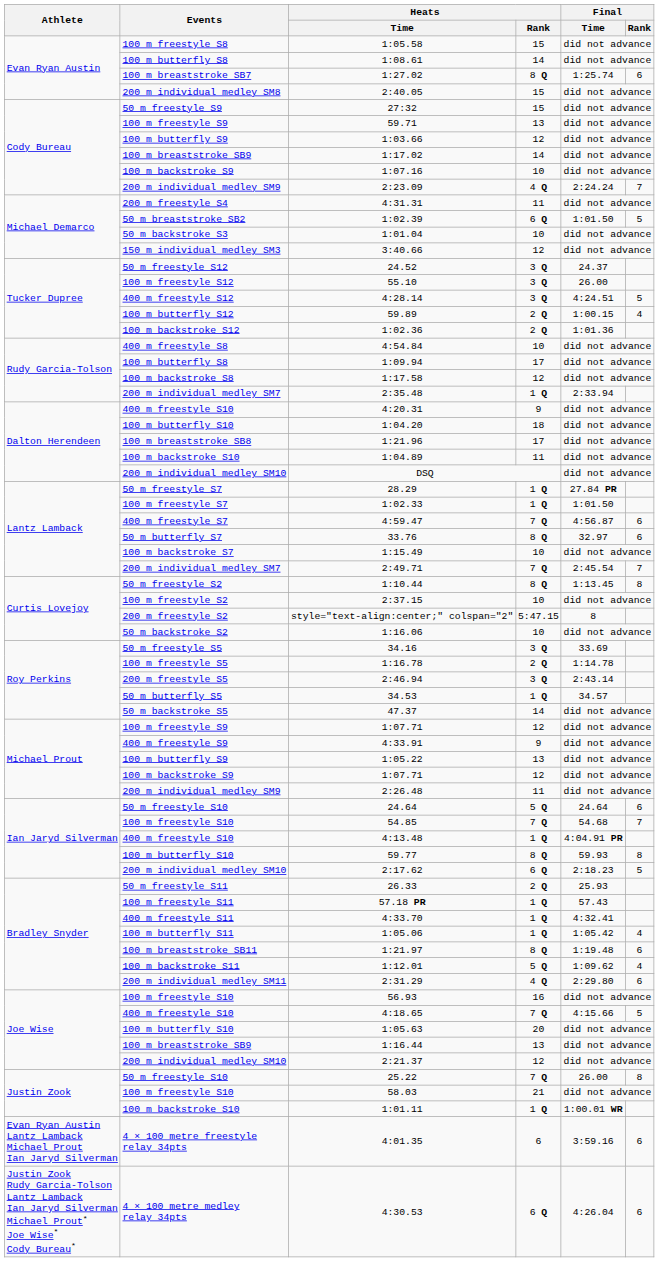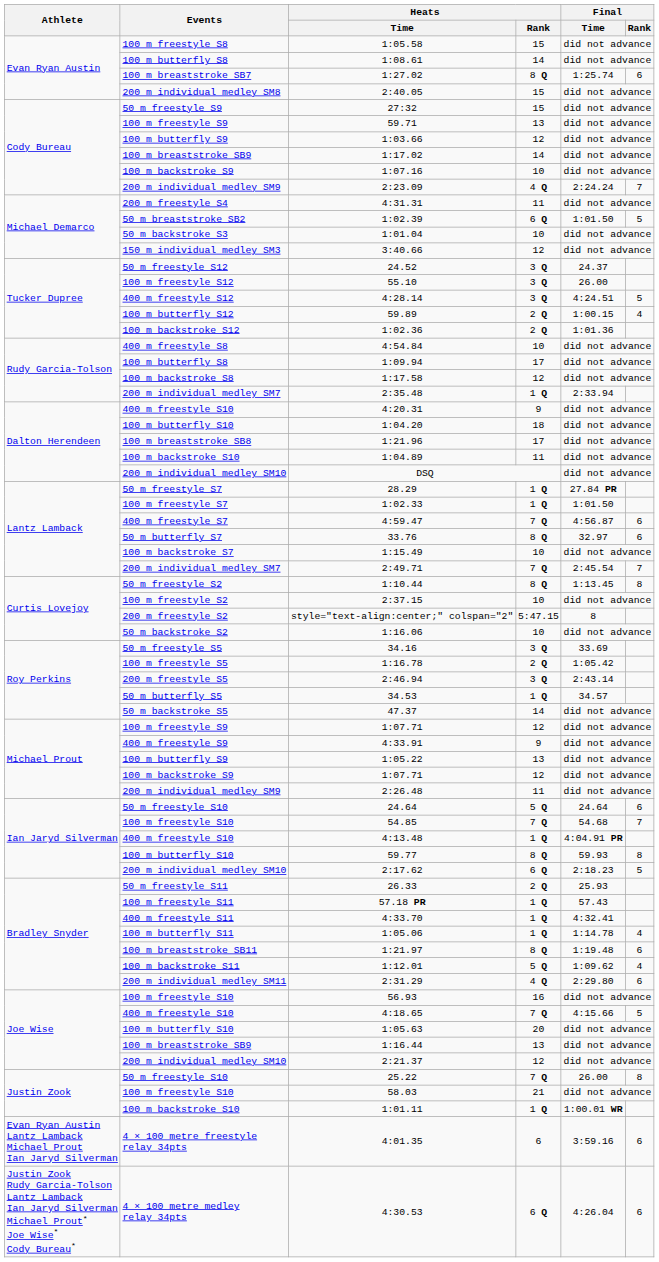(593, 664) 1:14.78 -> (593, 664) 1:05.42
(593, 934) 1:05.42 -> (593, 934) 1:14.78
